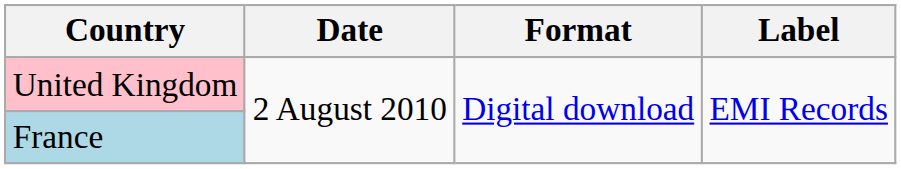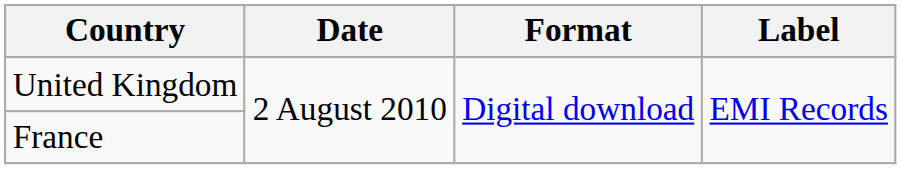(125, 83) pink background -> (125, 83) no background
(58, 136) lightblue background -> (58, 136) no background
